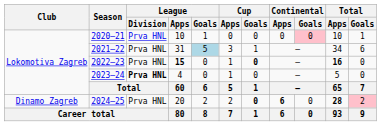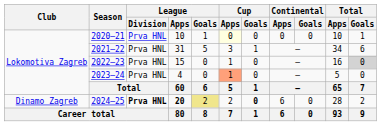(230, 37) no background -> (230, 37) lightyellow background
(310, 37) pink background -> (310, 37) no background
(205, 50) lightblue background -> (205, 50) no background
(180, 62) bold -> (180, 62) normal
(256, 62) bold -> (256, 62) normal
(337, 62) bold -> (337, 62) normal
(362, 62) no background -> (362, 62) lightgrey background
(147, 75) bold -> (147, 75) normal
(230, 75) no background -> (230, 75) lightsalmon background
(147, 101) normal -> (147, 101) bold
(180, 101) normal -> (180, 101) bold
(205, 101) no background -> (205, 101) khaki background
(282, 101) bold -> (282, 101) normal
(337, 101) bold -> (337, 101) normal
(362, 101) pink background -> (362, 101) no background
